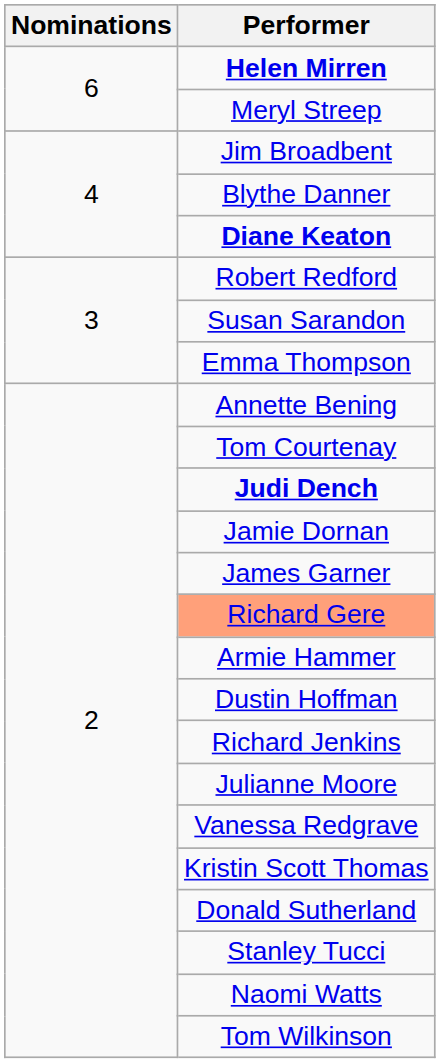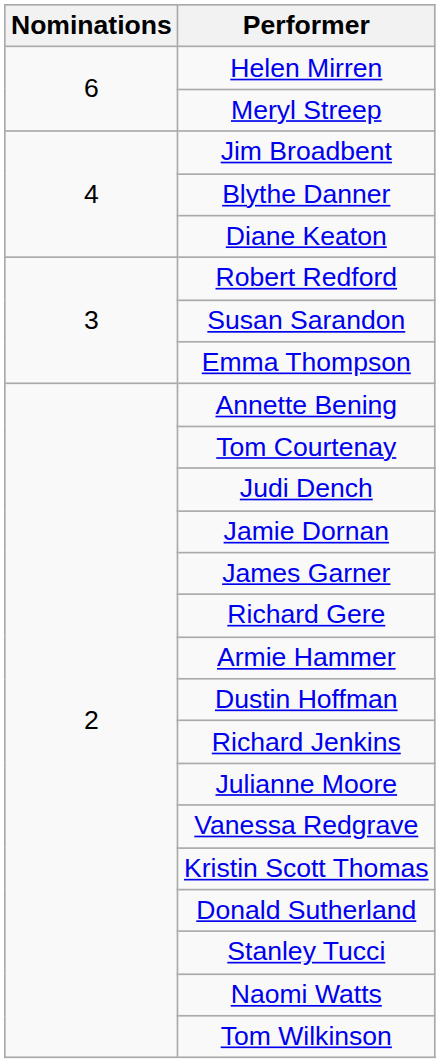(306, 67) bold -> (306, 67) normal
(306, 236) bold -> (306, 236) normal
(306, 488) bold -> (306, 488) normal
(306, 615) lightsalmon background -> (306, 615) no background
